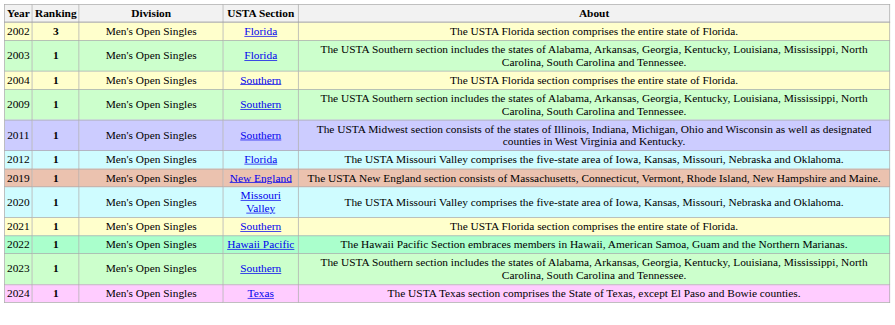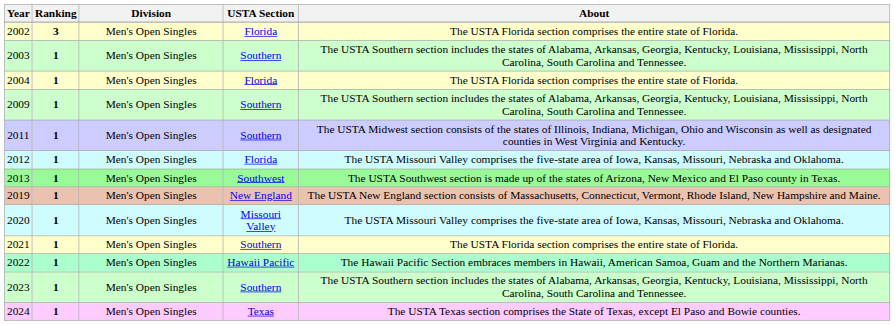(261, 55) Florida -> (261, 55) Southern
(261, 80) Southern -> (261, 80) Florida
+ row: (18, 177)
